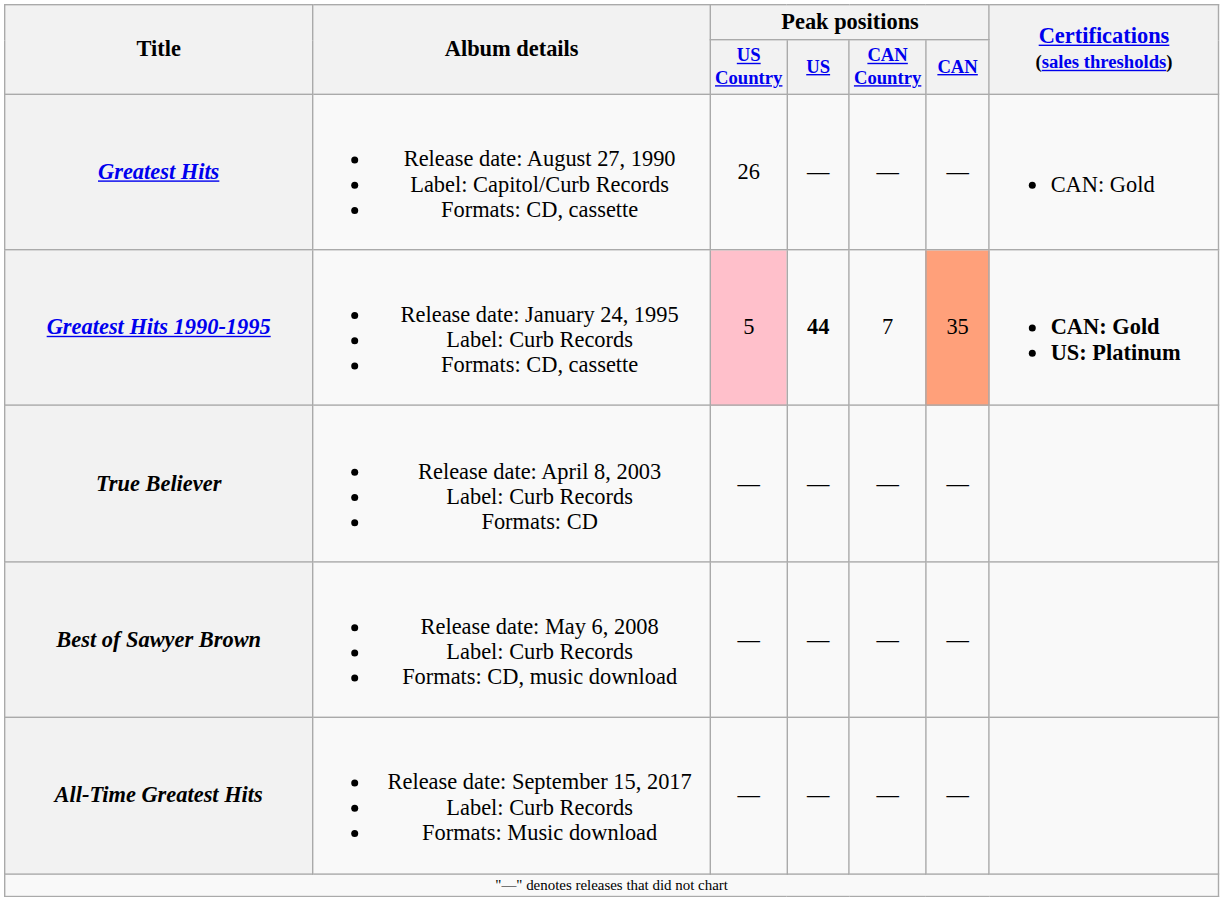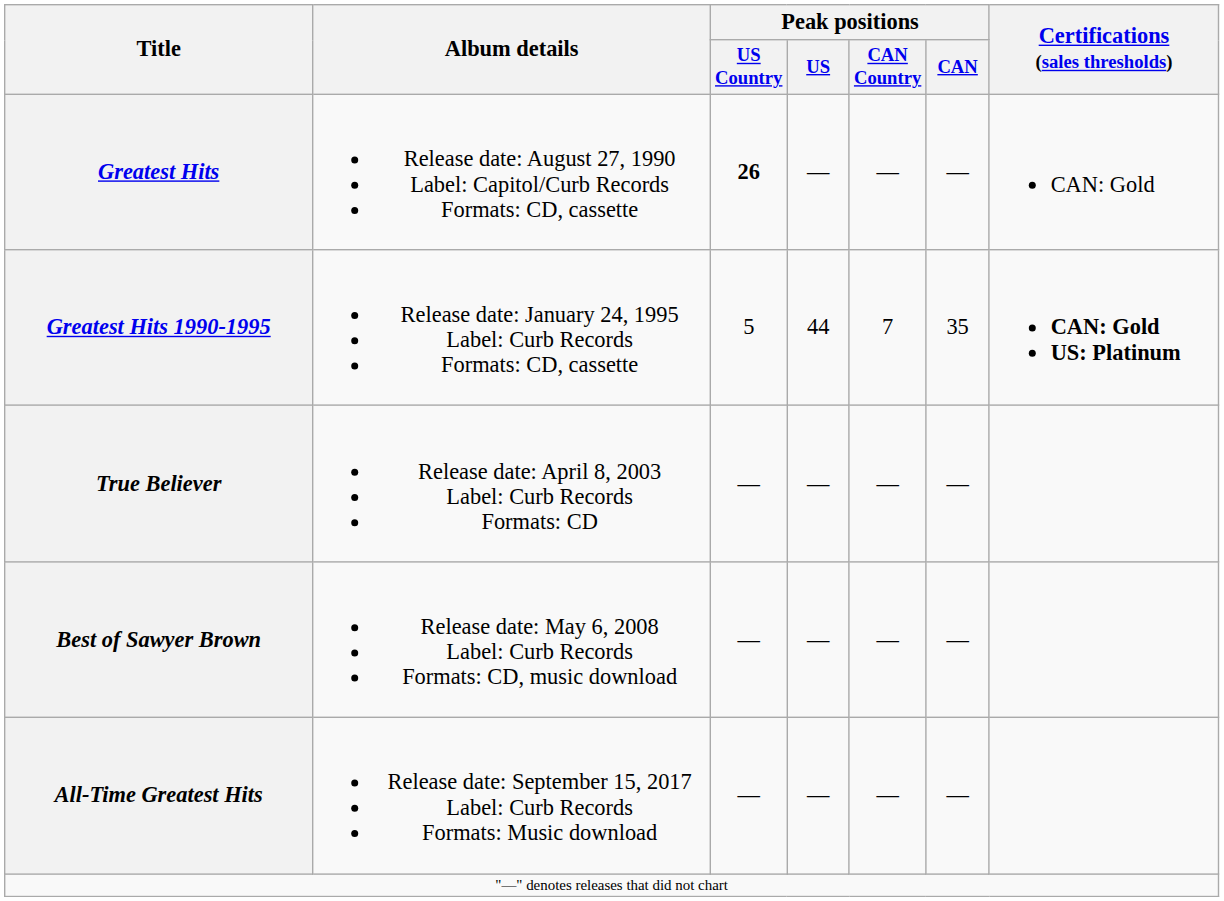(749, 171) normal -> (749, 171) bold
(749, 327) pink background -> (749, 327) no background
(818, 327) bold -> (818, 327) normal
(958, 327) lightsalmon background -> (958, 327) no background
